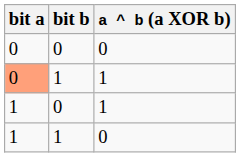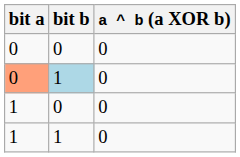(58, 78) no background -> (58, 78) lightblue background
(103, 78) 1 -> (103, 78) 0
(103, 107) 1 -> (103, 107) 0
